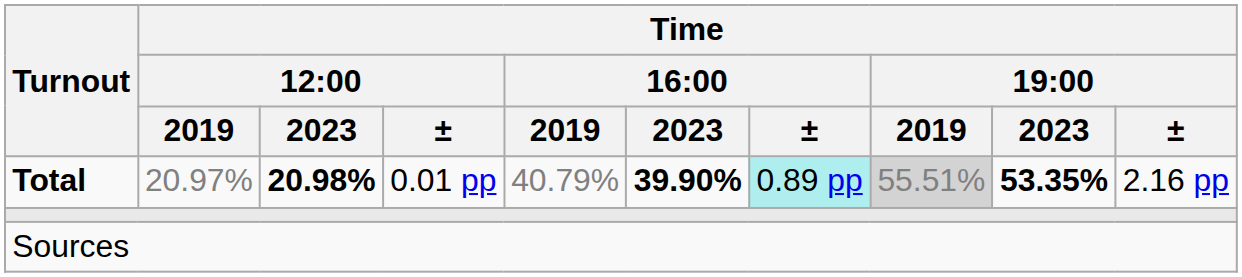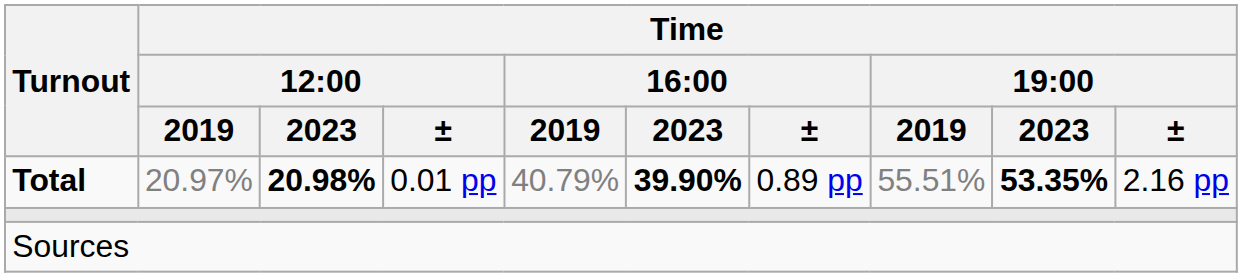(810, 181) paleturquoise background -> (810, 181) no background
(931, 181) lightgrey background -> (931, 181) no background
